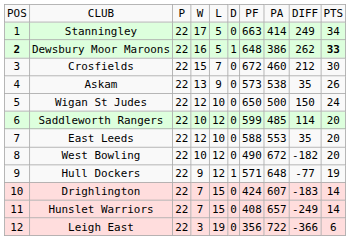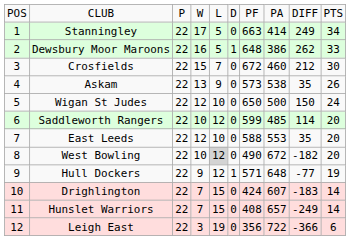(17, 49) bold -> (17, 49) normal
(333, 49) bold -> (333, 49) normal
(218, 156) no background -> (218, 156) lightgrey background
